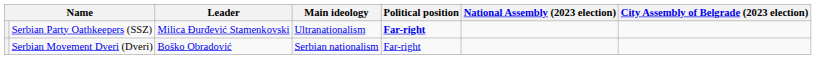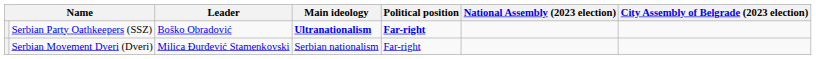(224, 29) Milica Đurđević Stamenkovski -> (195, 29) Boško Obradović
(330, 29) normal -> (333, 29) bold
(195, 46) Boško Obradović -> (224, 46) Milica Đurđević Stamenkovski
